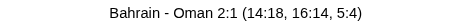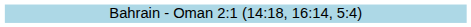(236, 13) no background -> (236, 13) lightblue background
